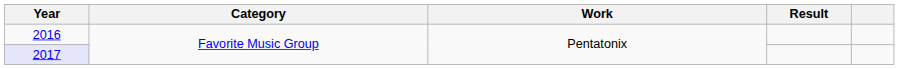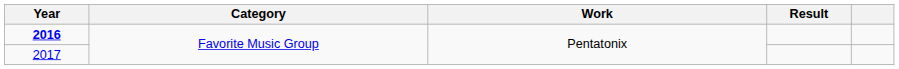(47, 34) normal -> (47, 34) bold
(47, 54) lavender background -> (47, 54) no background
